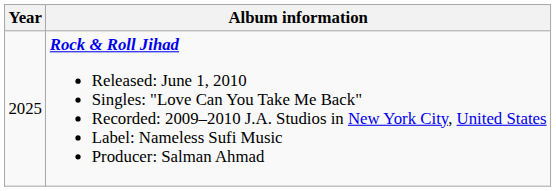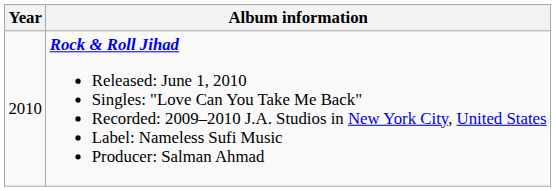(25, 108) 2025 -> (25, 108) 2010
